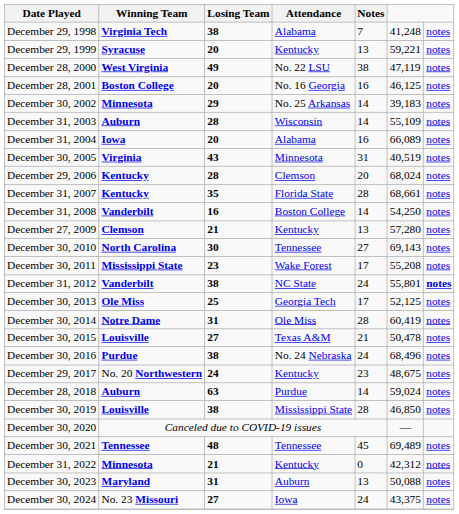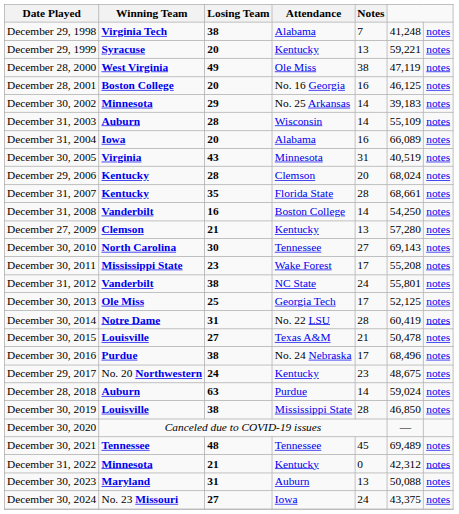(302, 67) No. 22 LSU -> (295, 67) Ole Miss
(439, 283) bold -> (438, 283) normal
(295, 319) Ole Miss -> (302, 319) No. 22 LSU
(363, 355) 24 -> (363, 355) 17
